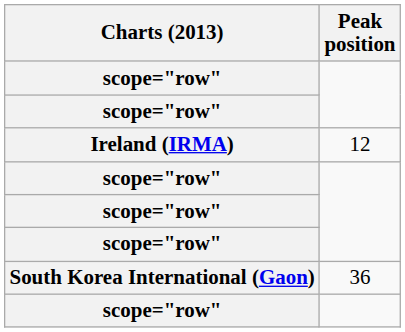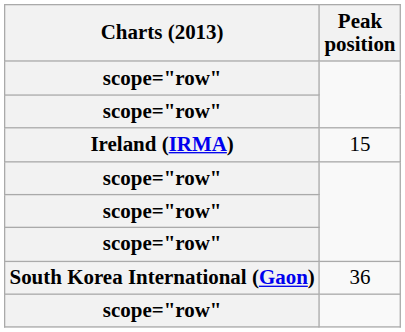(360, 144) 12 -> (360, 144) 15
